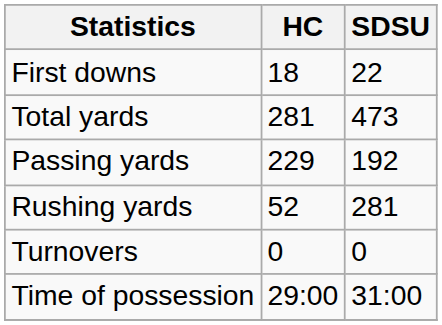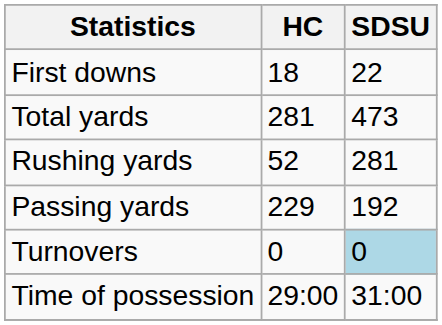rows swapped: (102, 206) <-> (100, 161)
(359, 251) no background -> (359, 251) lightblue background
